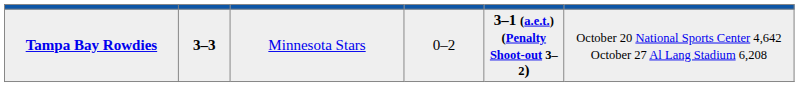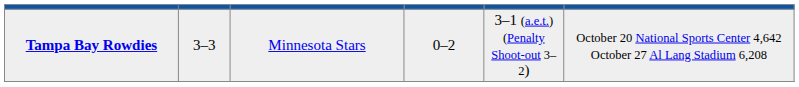(204, 45) bold -> (204, 45) normal
(524, 45) bold -> (524, 45) normal
